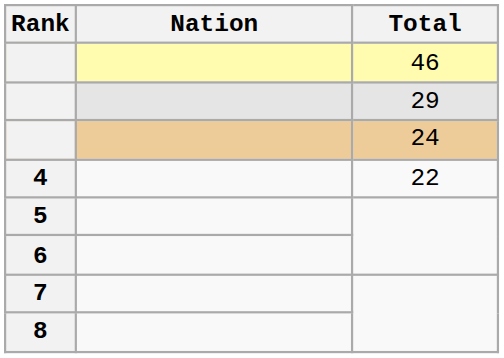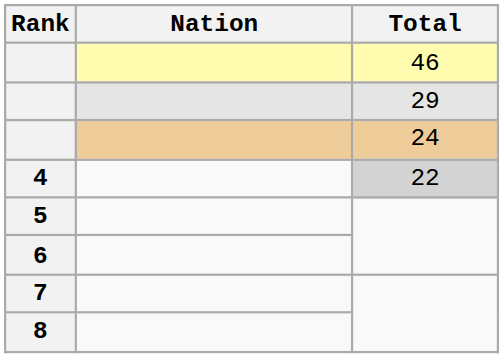(425, 178) no background -> (425, 178) lightgrey background
